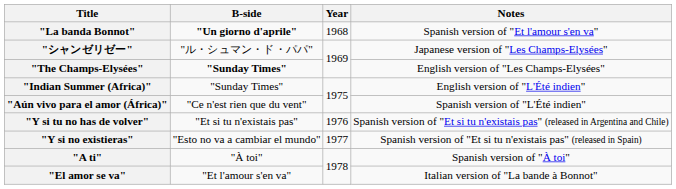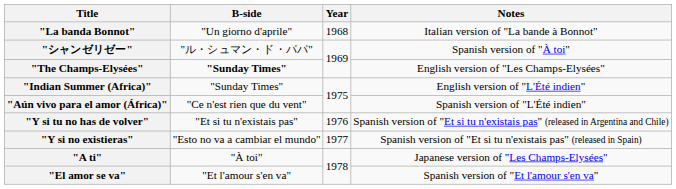(247, 31) bold -> (247, 31) normal
(511, 31) Spanish version of "Et l'amour s'en va" -> (511, 31) Italian version of "La bande à Bonnot"
(511, 49) Japanese version of "Les Champs-Elysées" -> (511, 49) Spanish version of "À toi"
(511, 157) Spanish version of "À toi" -> (511, 157) Japanese version of "Les Champs-Elysées"
(511, 175) Italian version of "La bande à Bonnot" -> (511, 175) Spanish version of "Et l'amour s'en va"
